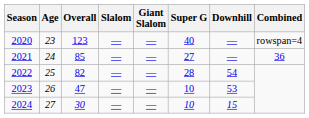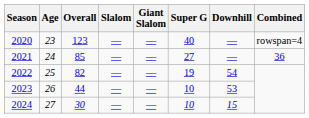(189, 72) 28 -> (189, 72) 19
(80, 89) 47 -> (80, 89) 44
